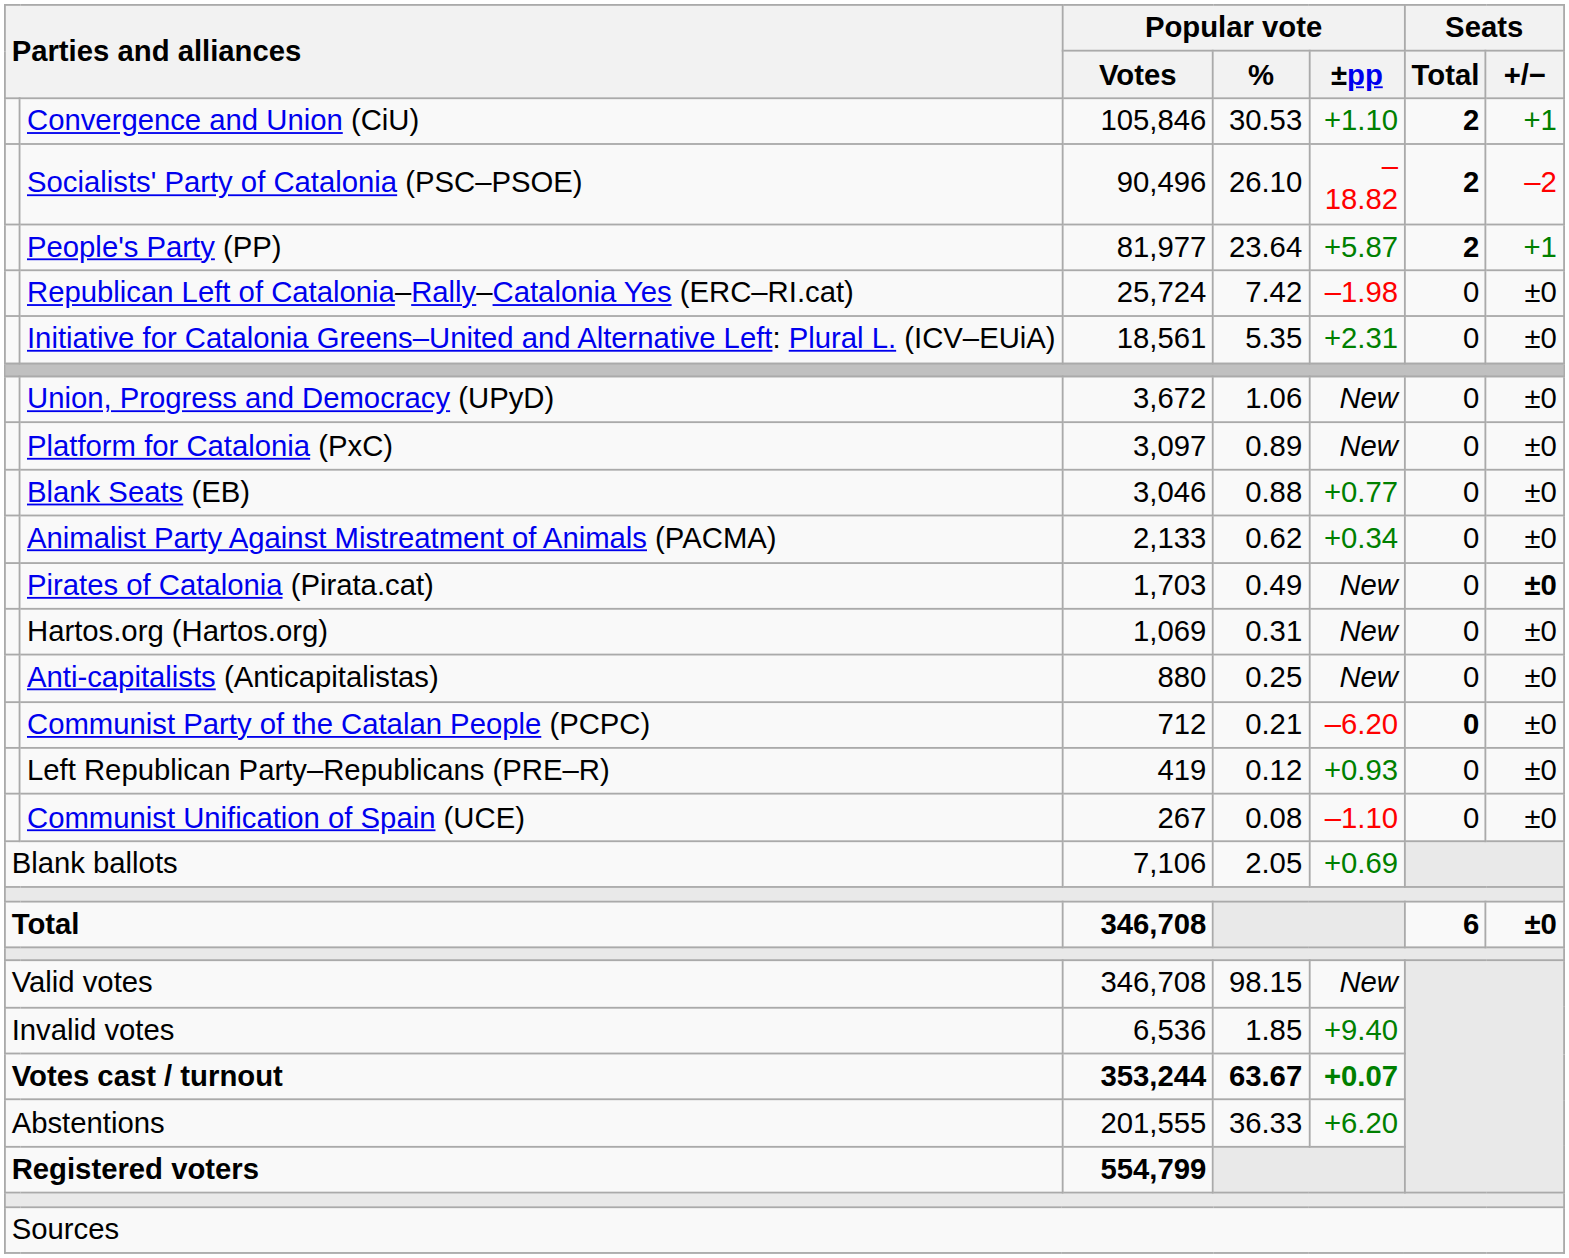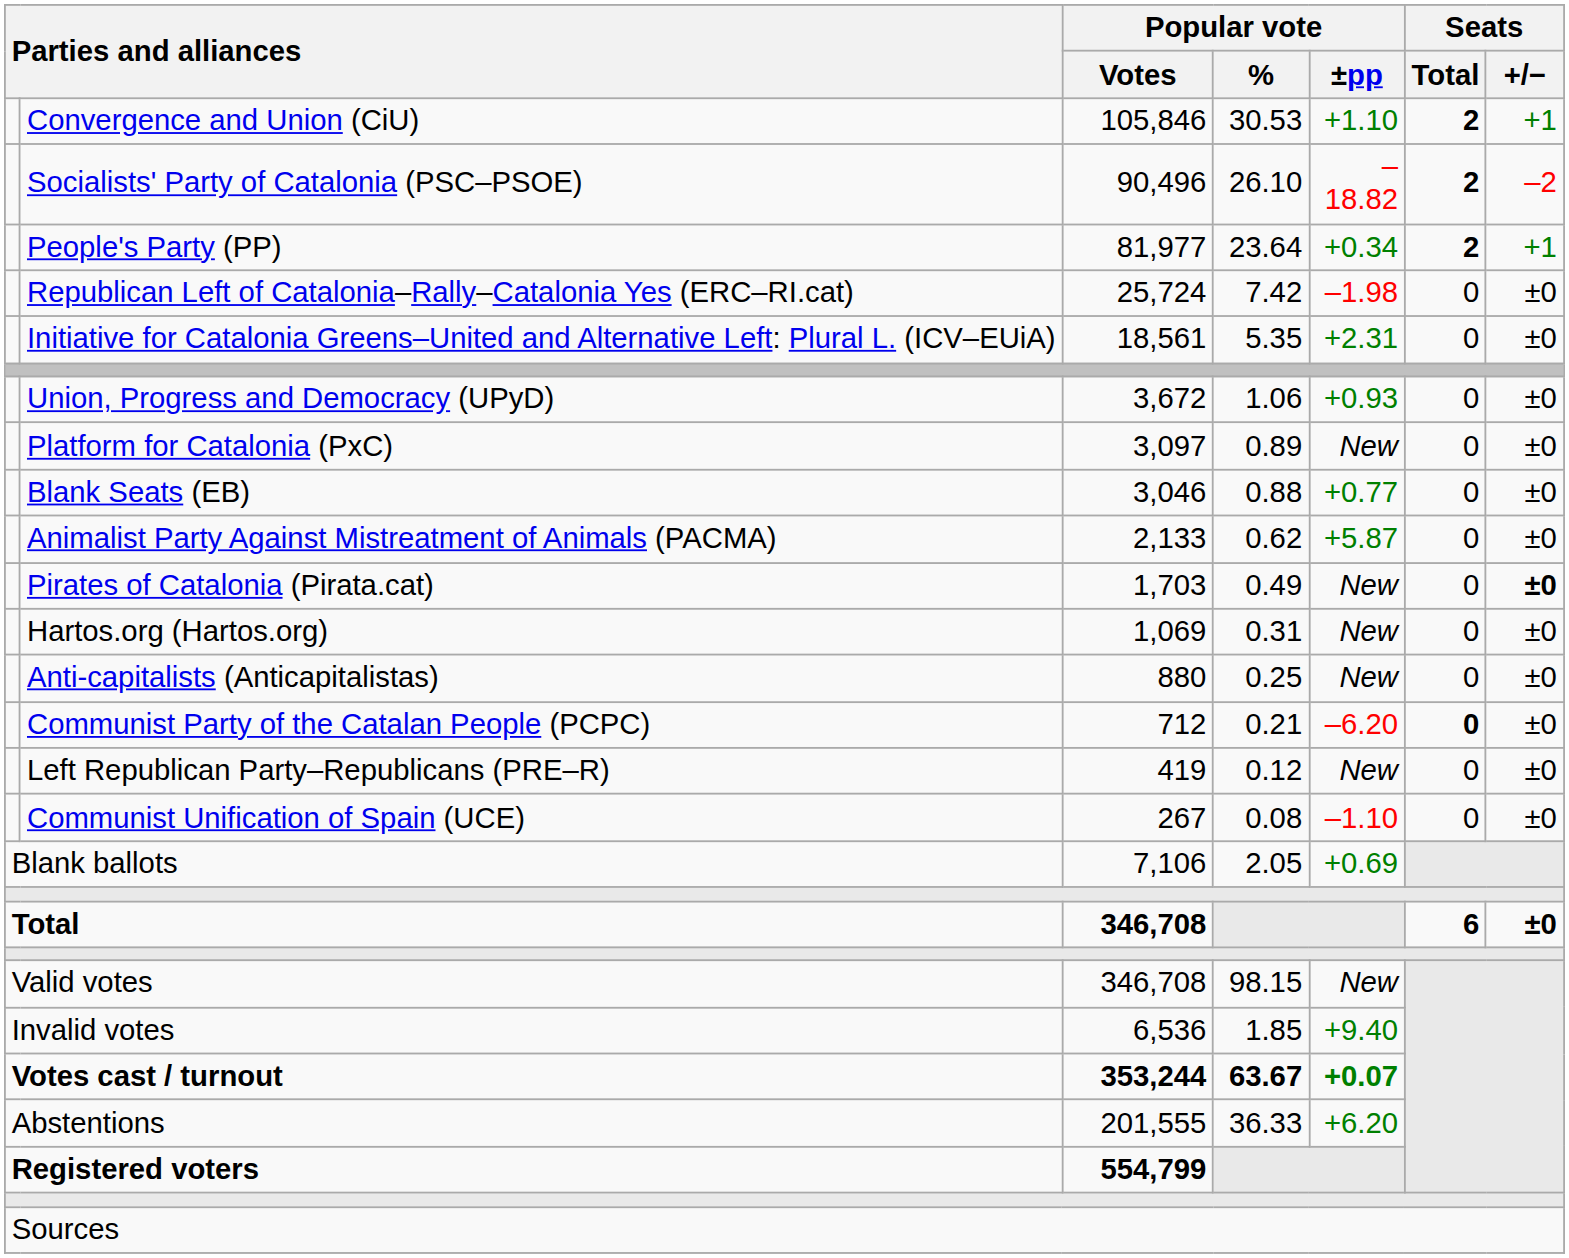(1361, 246) +5.87 -> (1361, 246) +0.34
(1369, 399) New -> (1361, 399) +0.93
(1361, 538) +0.34 -> (1361, 538) +5.87
(1361, 770) +0.93 -> (1369, 770) New
